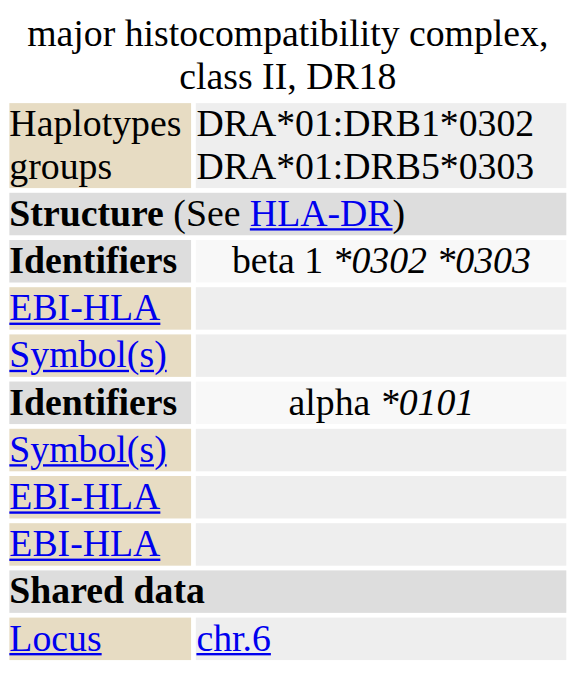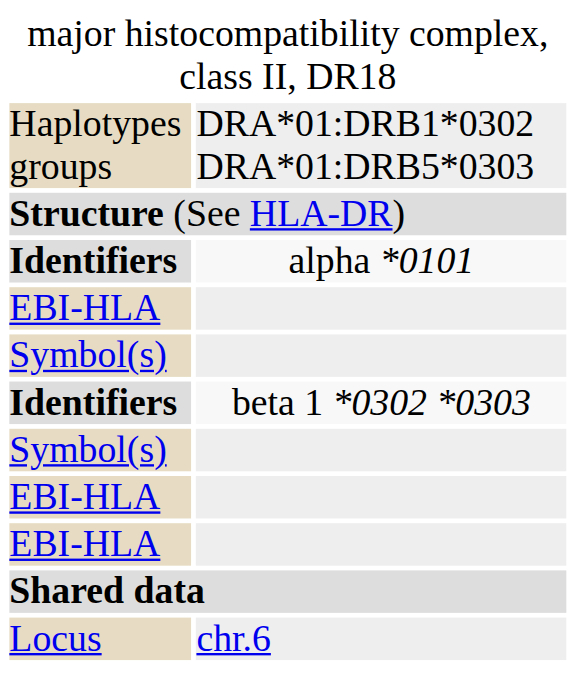(381, 261) beta 1 *0302 *0303 -> (381, 261) alpha *0101
(381, 403) alpha *0101 -> (381, 403) beta 1 *0302 *0303
